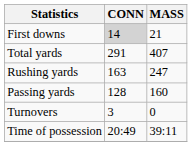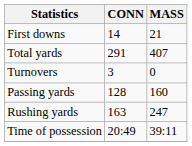(114, 33) lightgrey background -> (114, 33) no background
rows swapped: (43, 72) <-> (32, 111)
